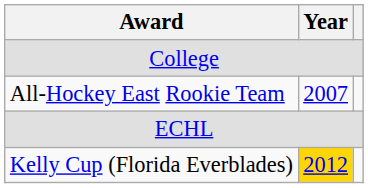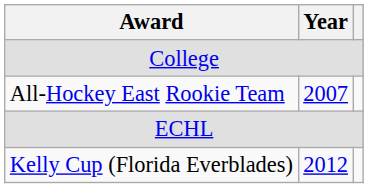(326, 164) gold background -> (326, 164) no background
